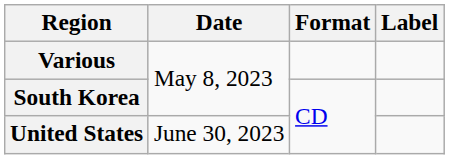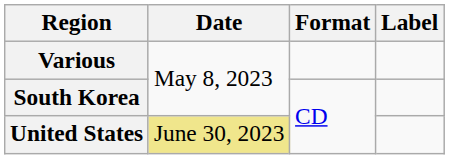(219, 134) no background -> (219, 134) khaki background
